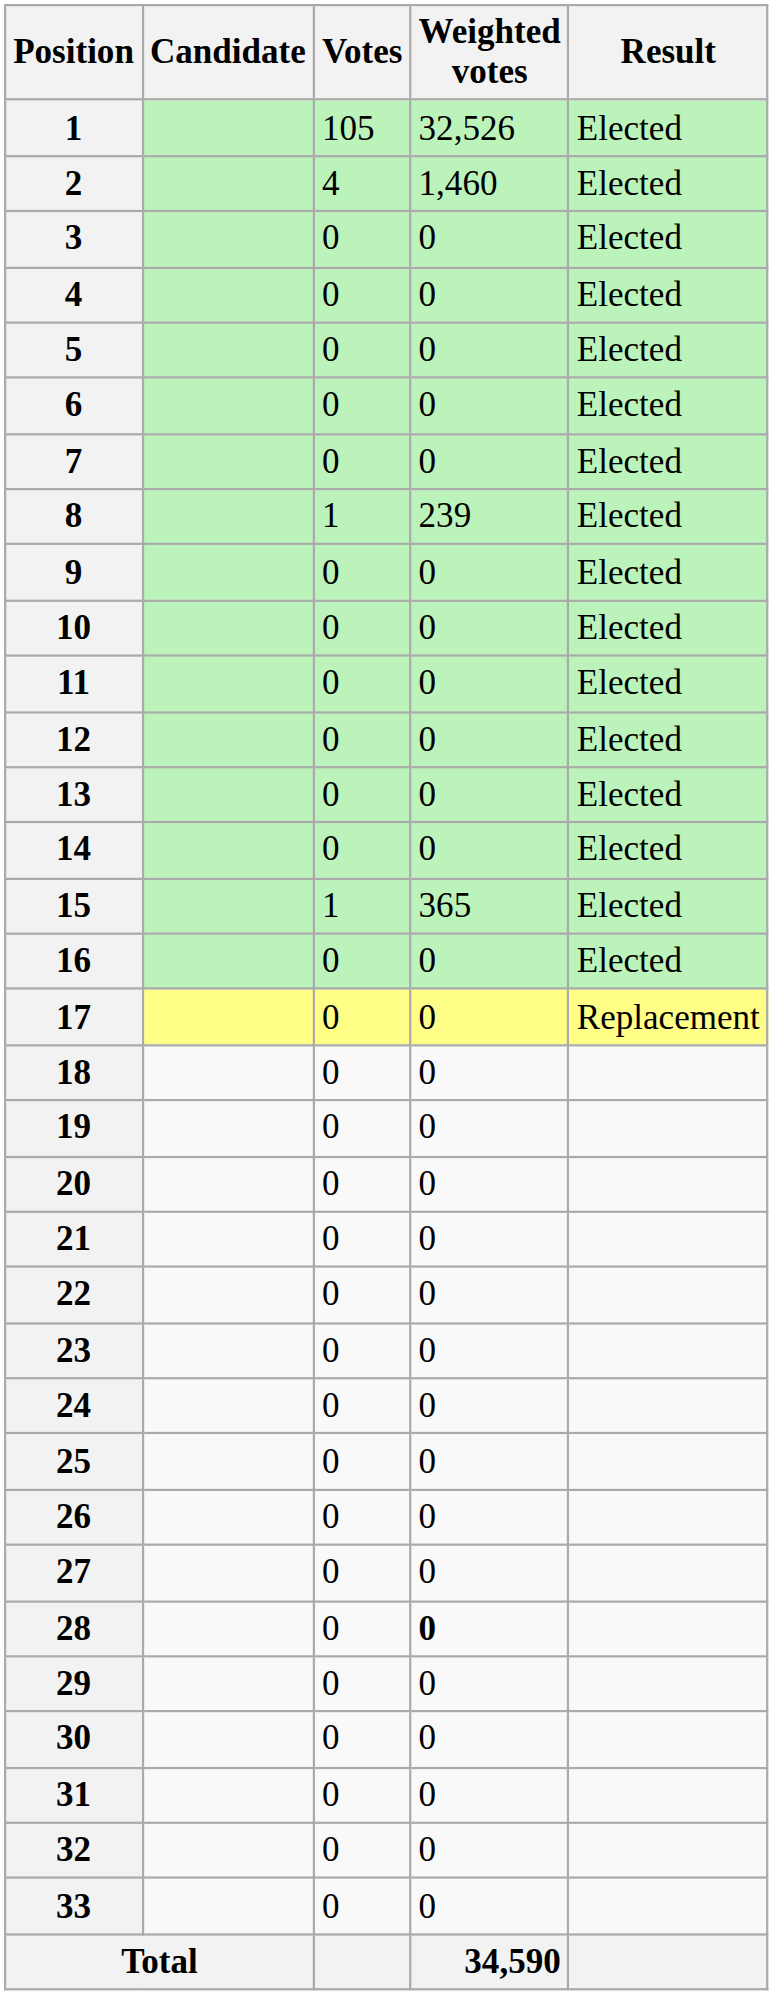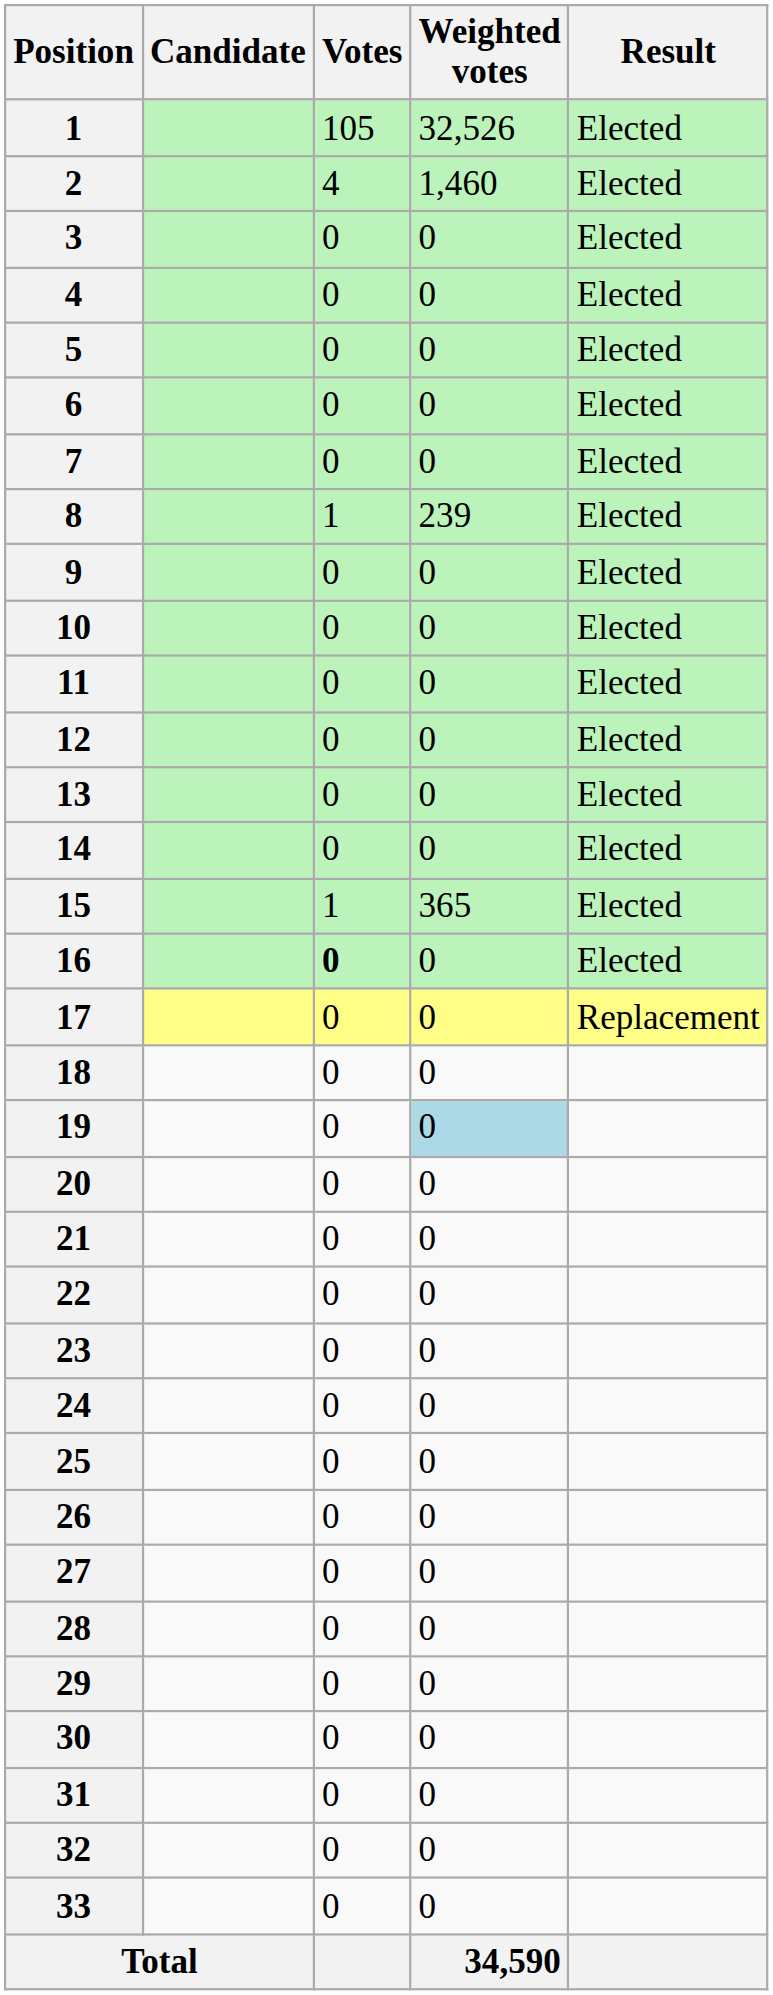(331, 960) normal -> (331, 960) bold
(427, 1127) no background -> (427, 1127) lightblue background
(427, 1627) bold -> (427, 1627) normal
